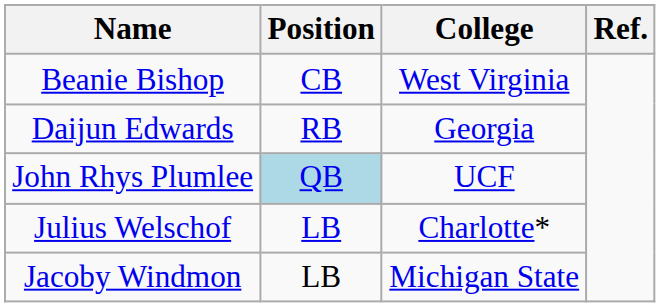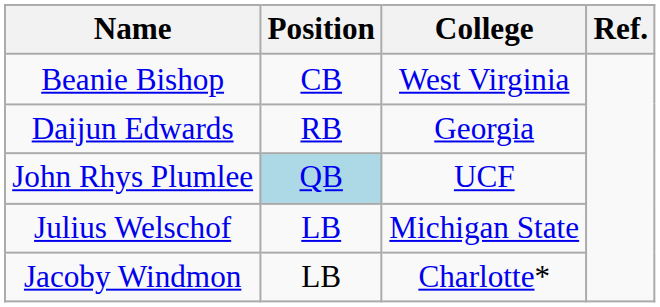(484, 227) Charlotte* -> (484, 227) Michigan State
(484, 276) Michigan State -> (484, 276) Charlotte*
